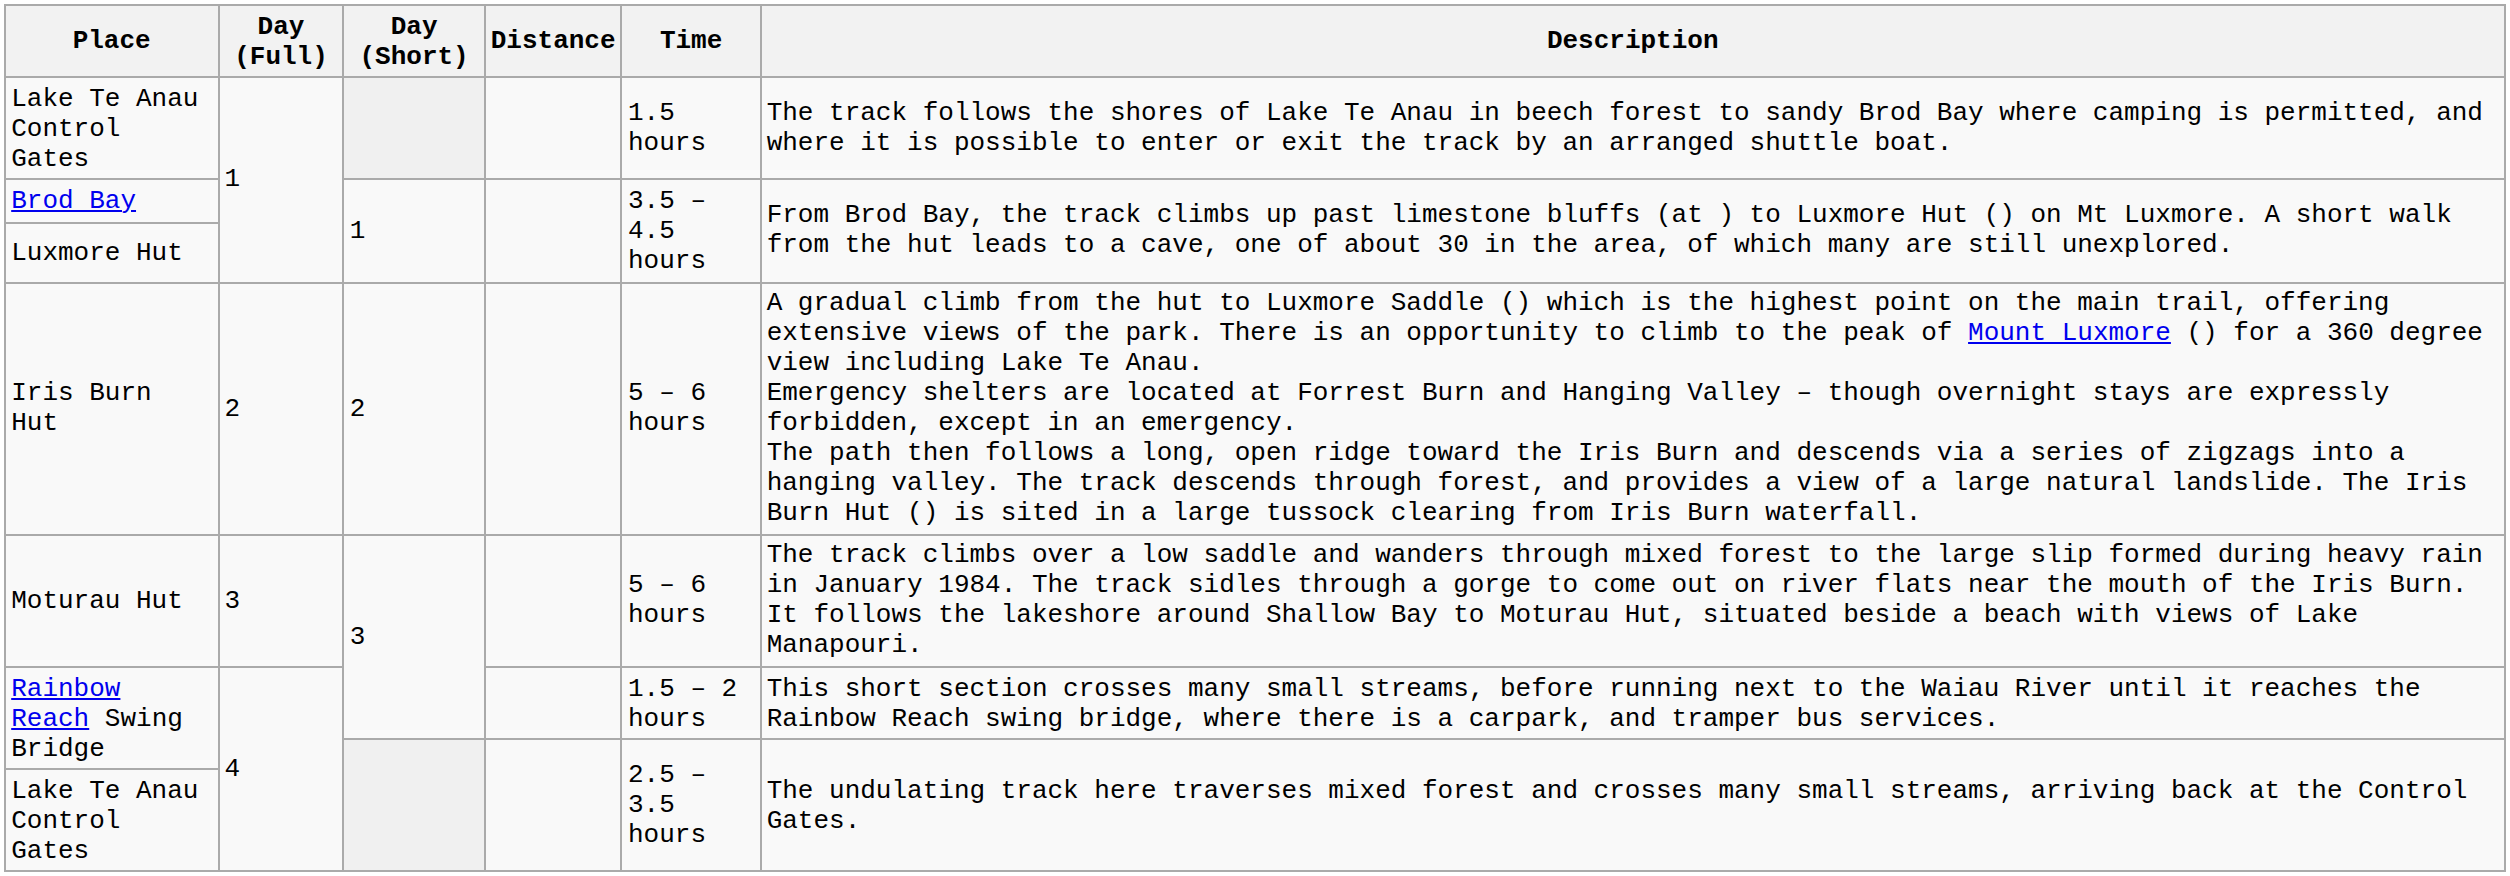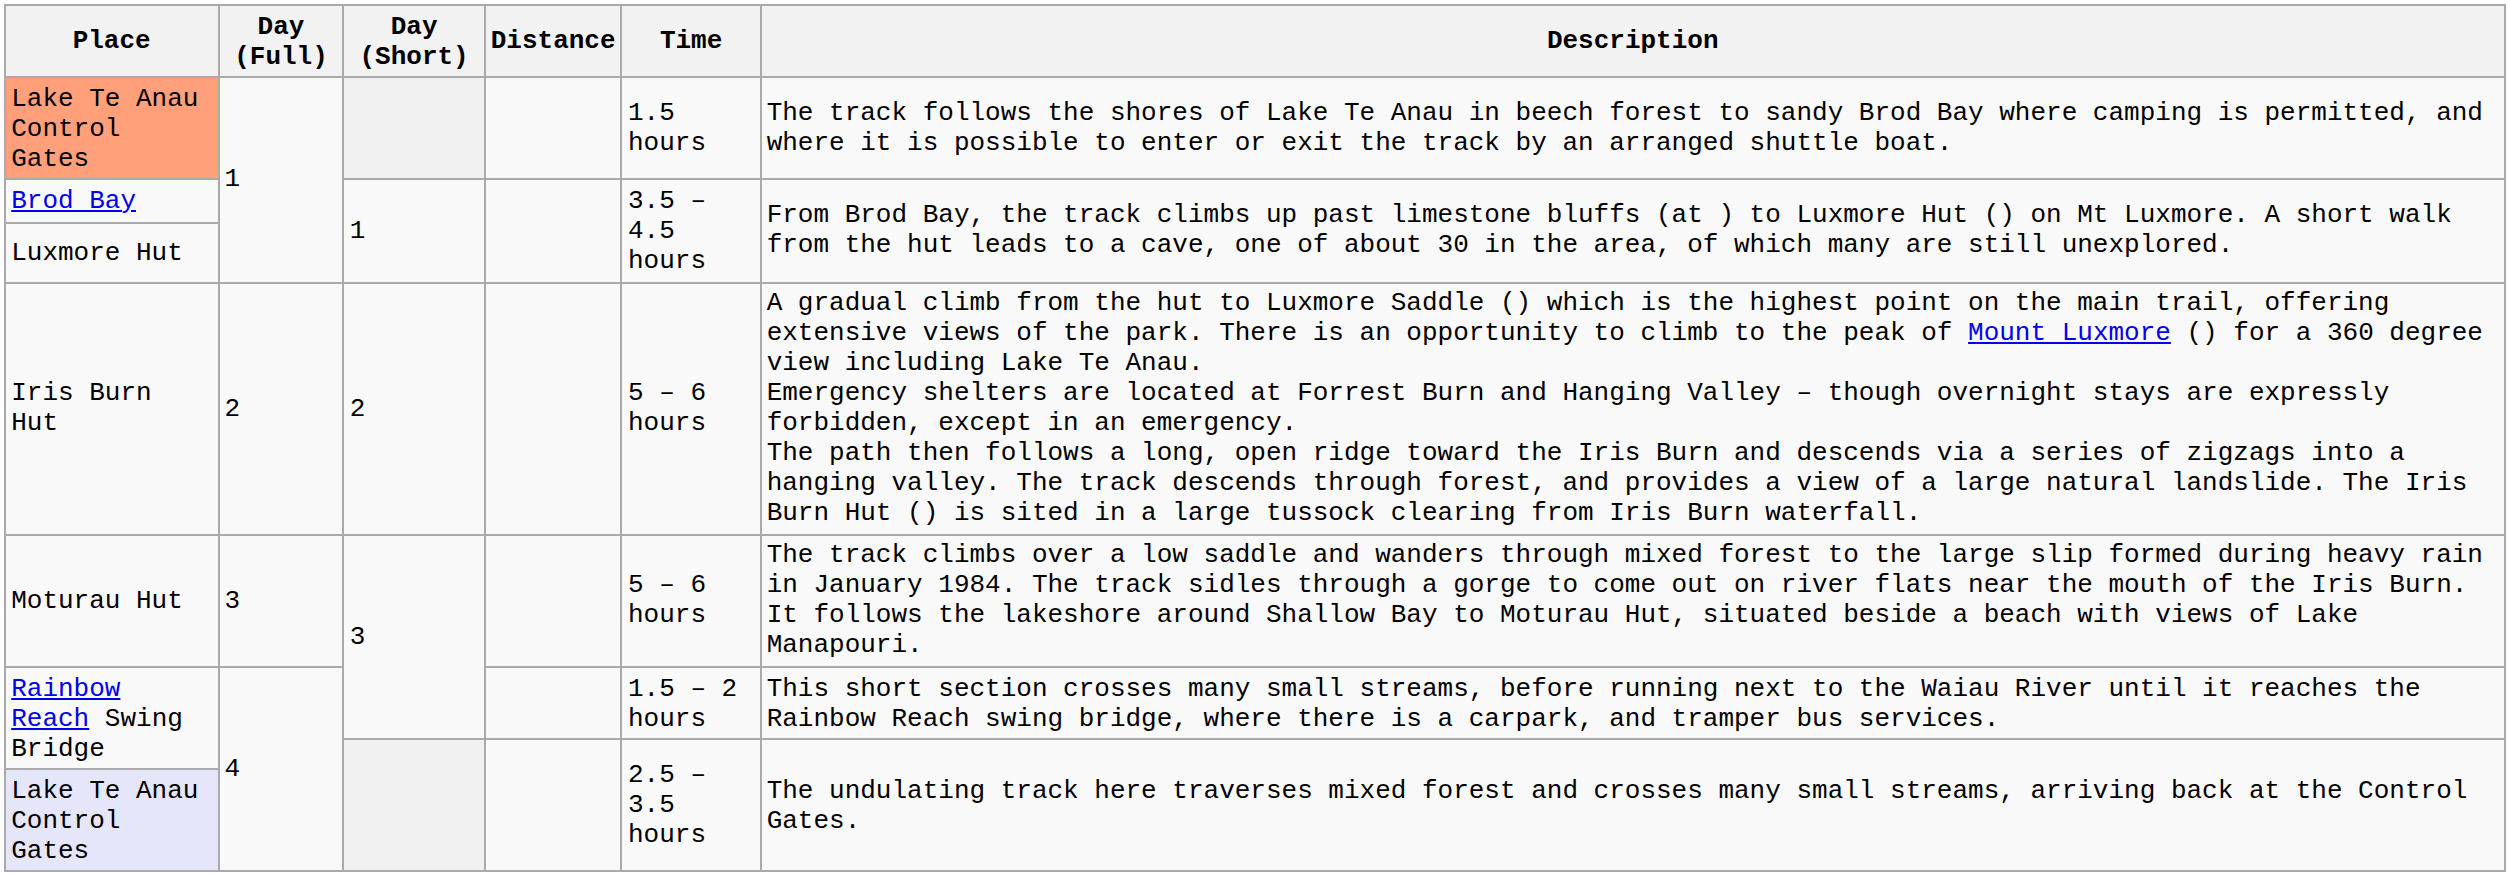(105, 129) no background -> (105, 129) lightsalmon background
(105, 820) no background -> (105, 820) lavender background
